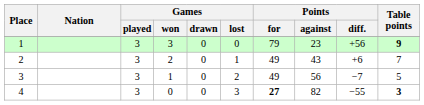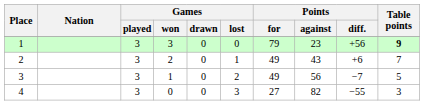(274, 92) bold -> (274, 92) normal
(399, 92) bold -> (399, 92) normal
